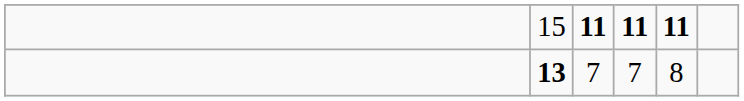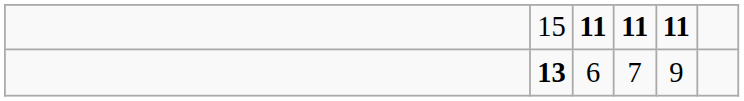(593, 72) 7 -> (593, 72) 6
(676, 72) 8 -> (676, 72) 9
